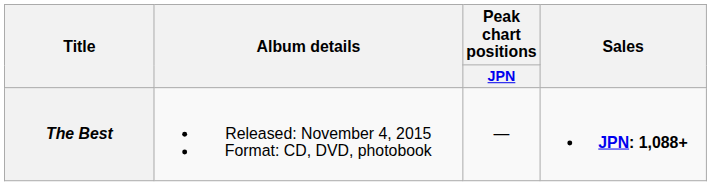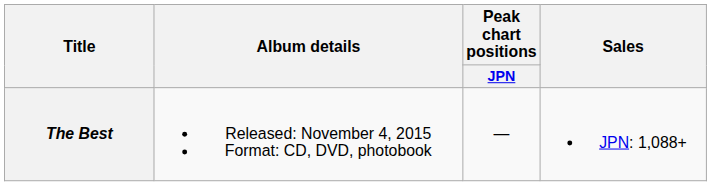(623, 143) bold -> (623, 143) normal
